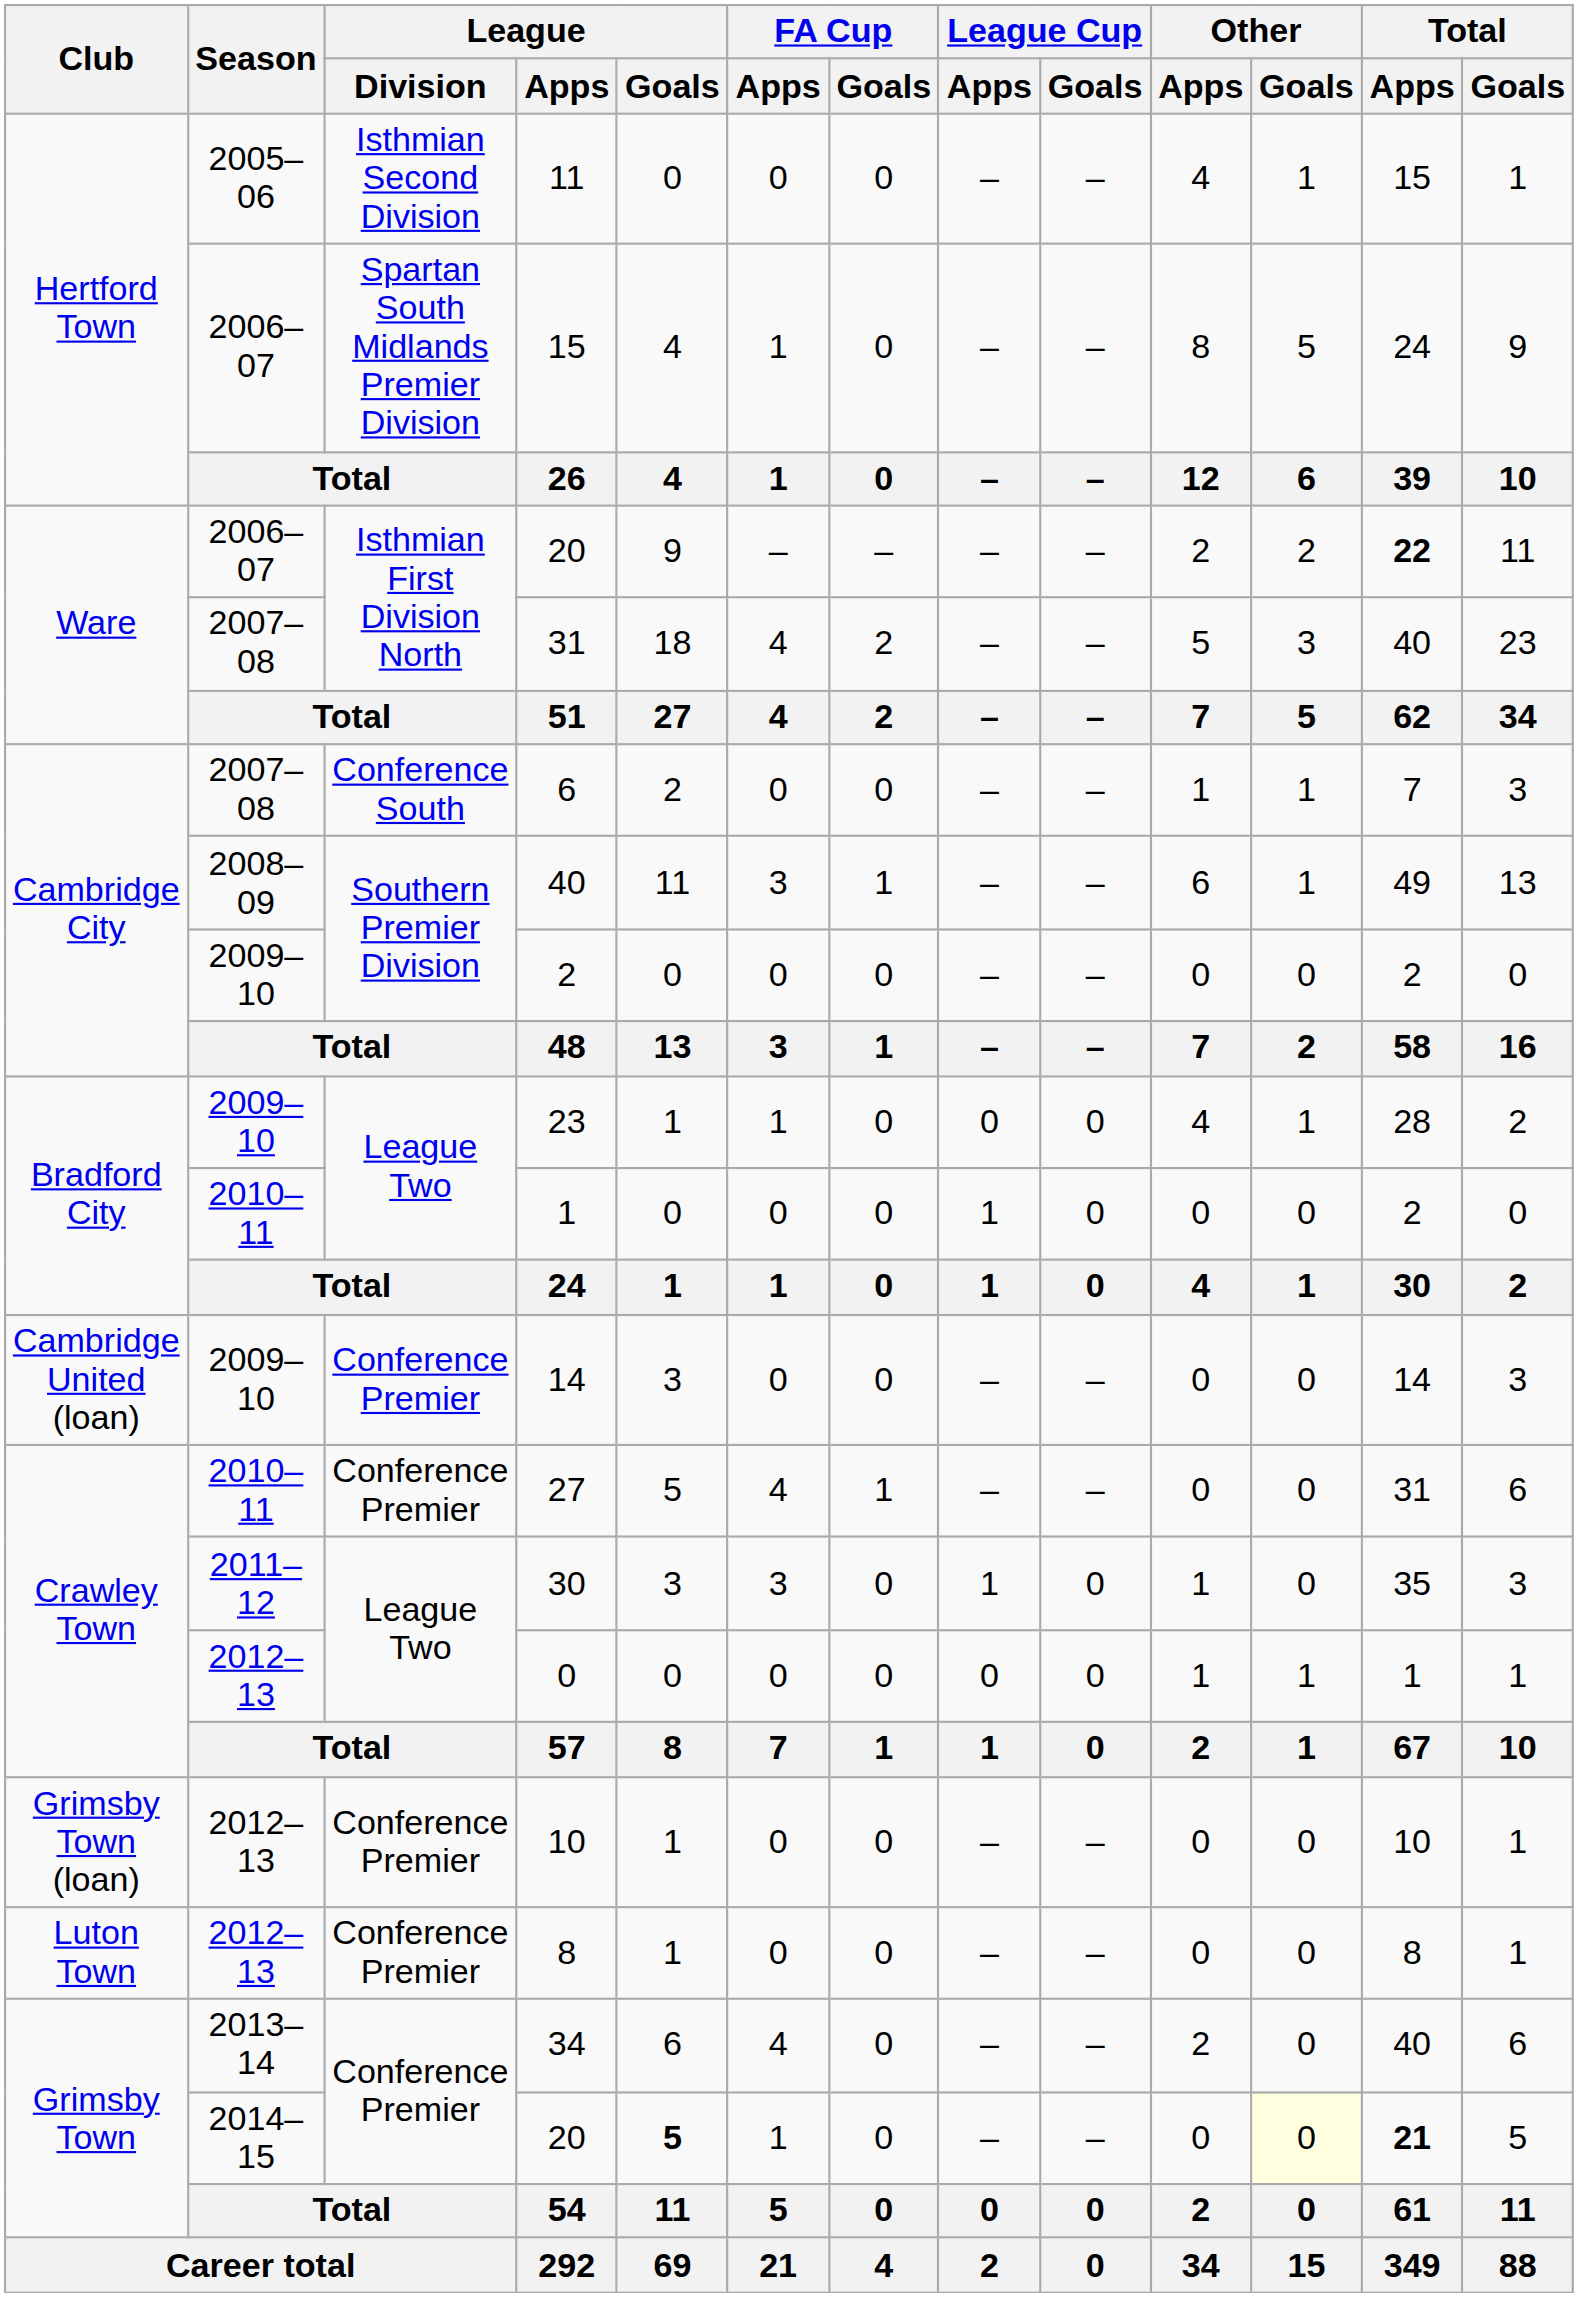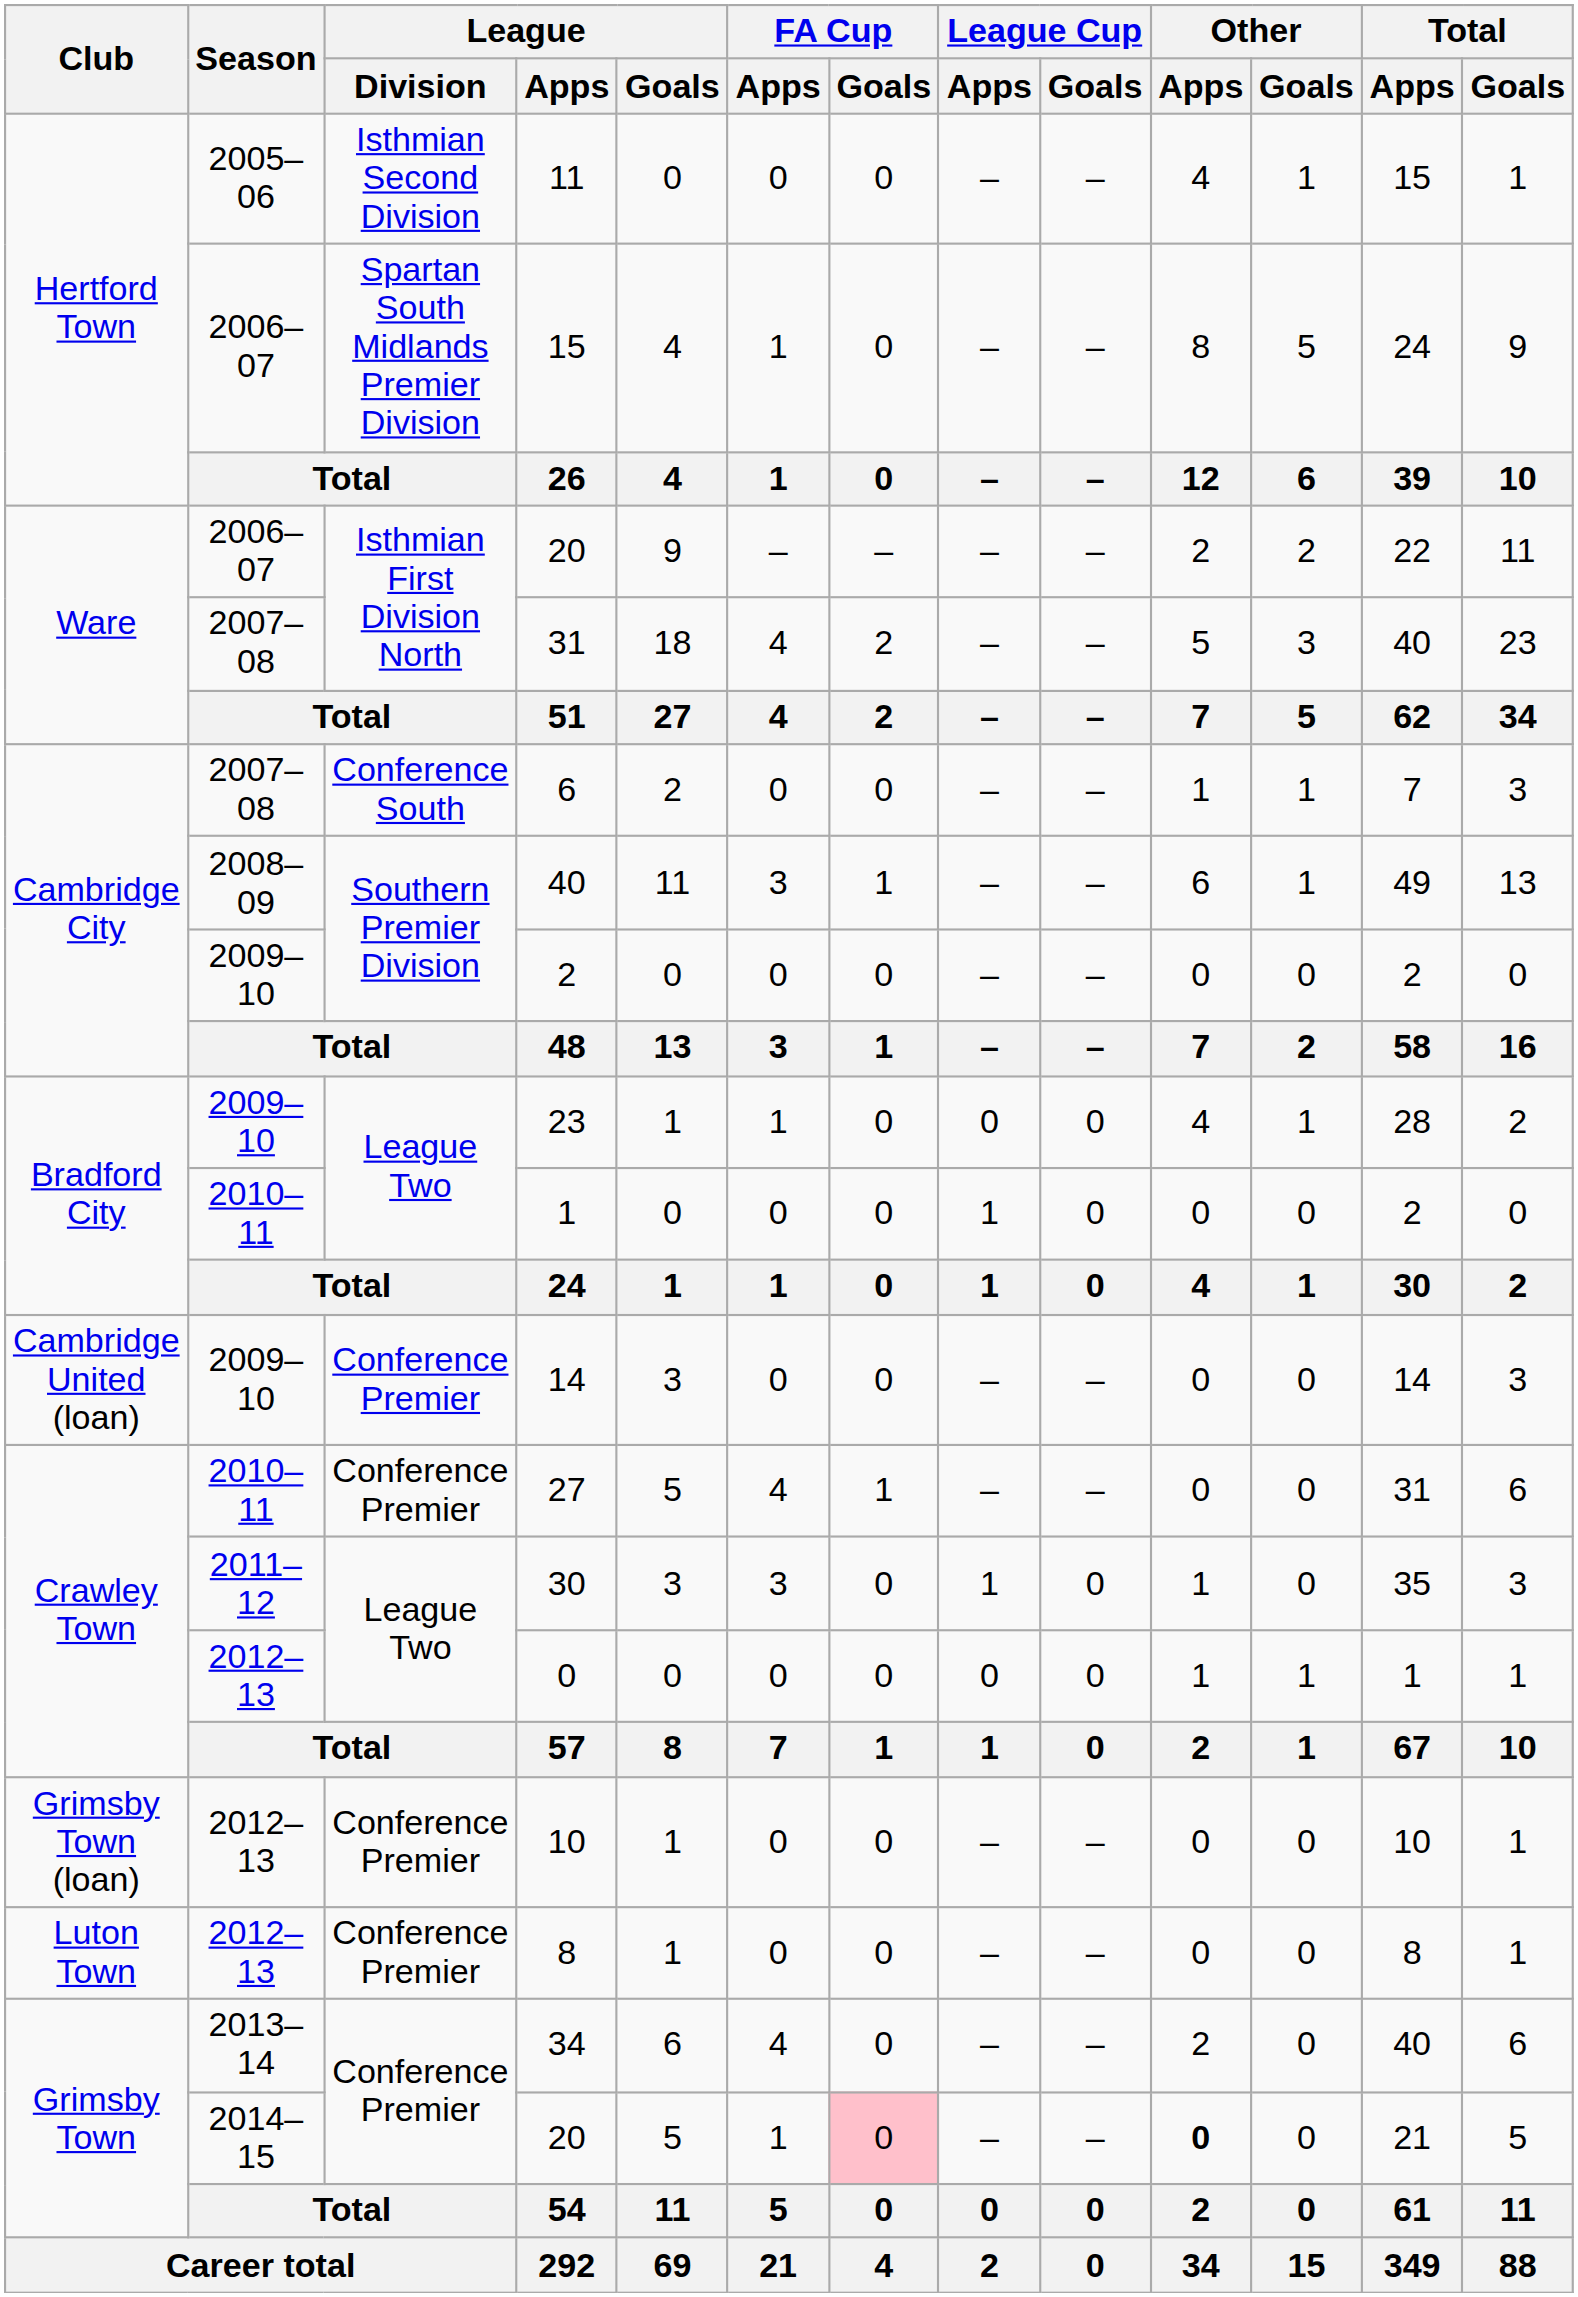(1412, 550) bold -> (1412, 550) normal
(672, 2137) bold -> (672, 2137) normal
(884, 2137) no background -> (884, 2137) pink background
(1201, 2137) normal -> (1201, 2137) bold
(1306, 2137) lightyellow background -> (1306, 2137) no background
(1412, 2137) bold -> (1412, 2137) normal
